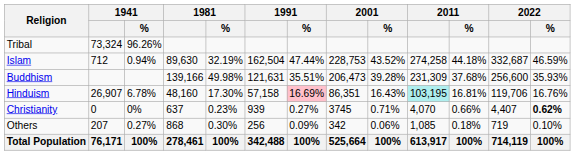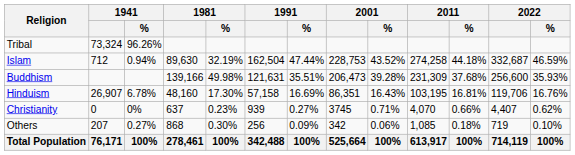(307, 93) pink background -> (307, 93) no background
(428, 93) paleturquoise background -> (428, 93) no background
(547, 110) bold -> (547, 110) normal
